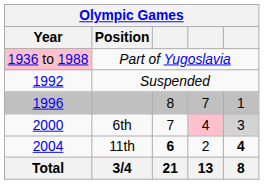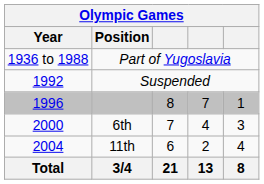(48, 59) pink background -> (48, 59) no background
(206, 125) pink background -> (206, 125) no background
(241, 125) lightgrey background -> (241, 125) no background
(170, 147) bold -> (170, 147) normal
(241, 147) bold -> (241, 147) normal
